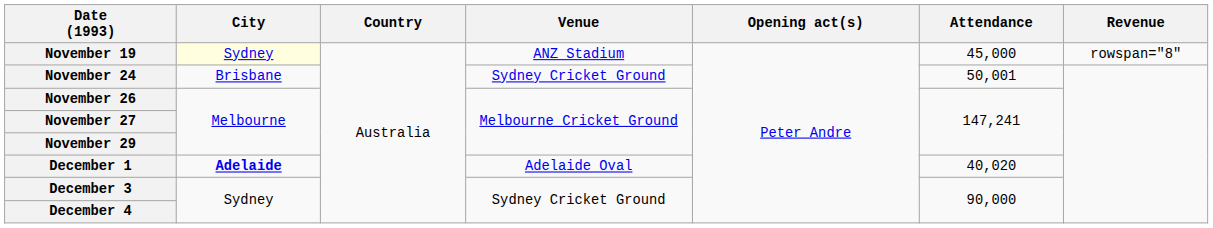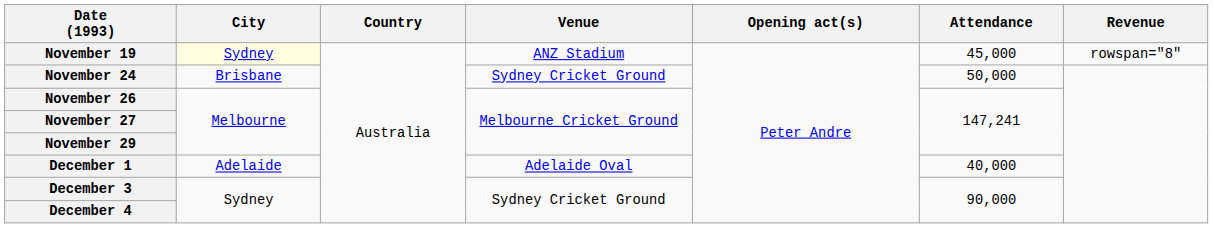(991, 77) 50,001 -> (991, 77) 50,000
(249, 166) bold -> (249, 166) normal
(991, 166) 40,020 -> (991, 166) 40,000
